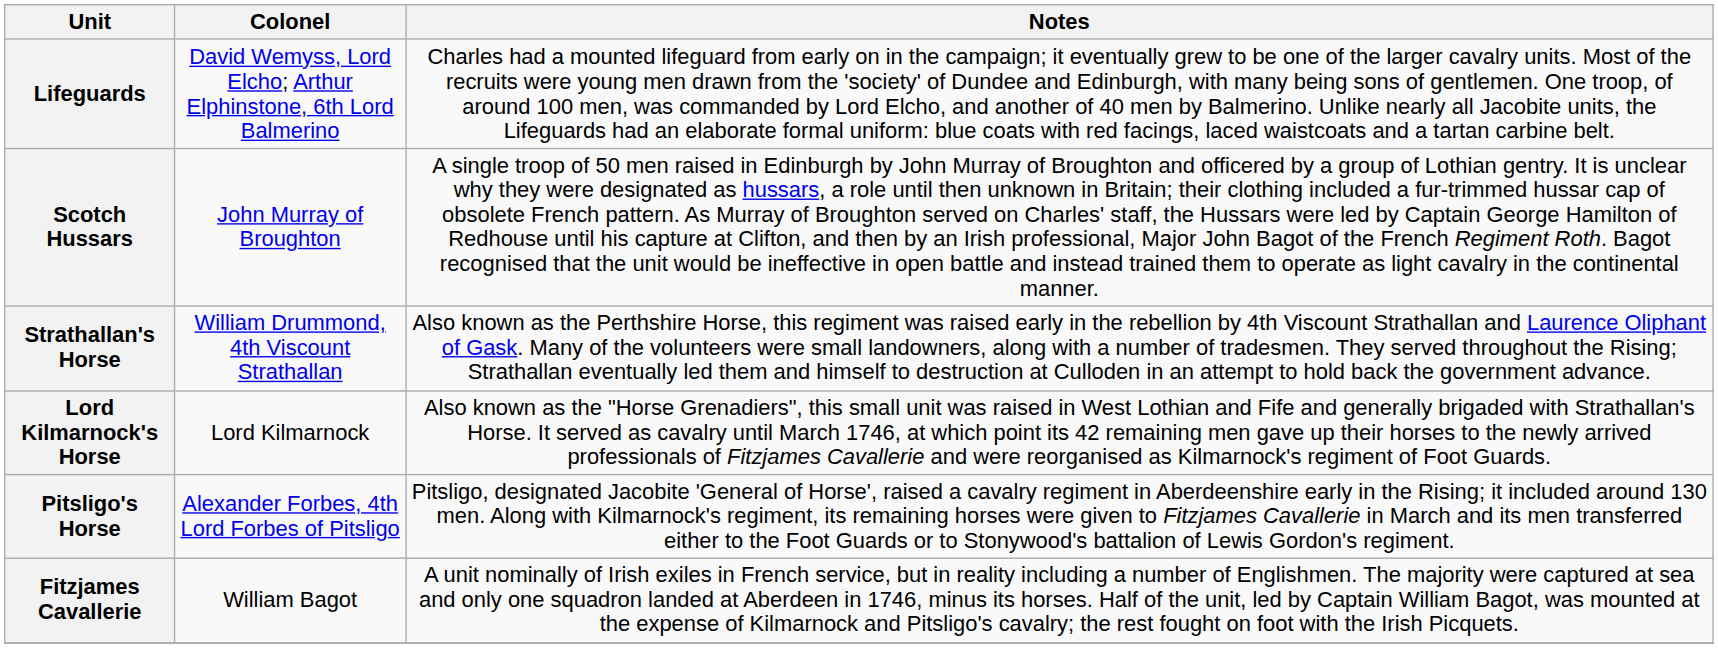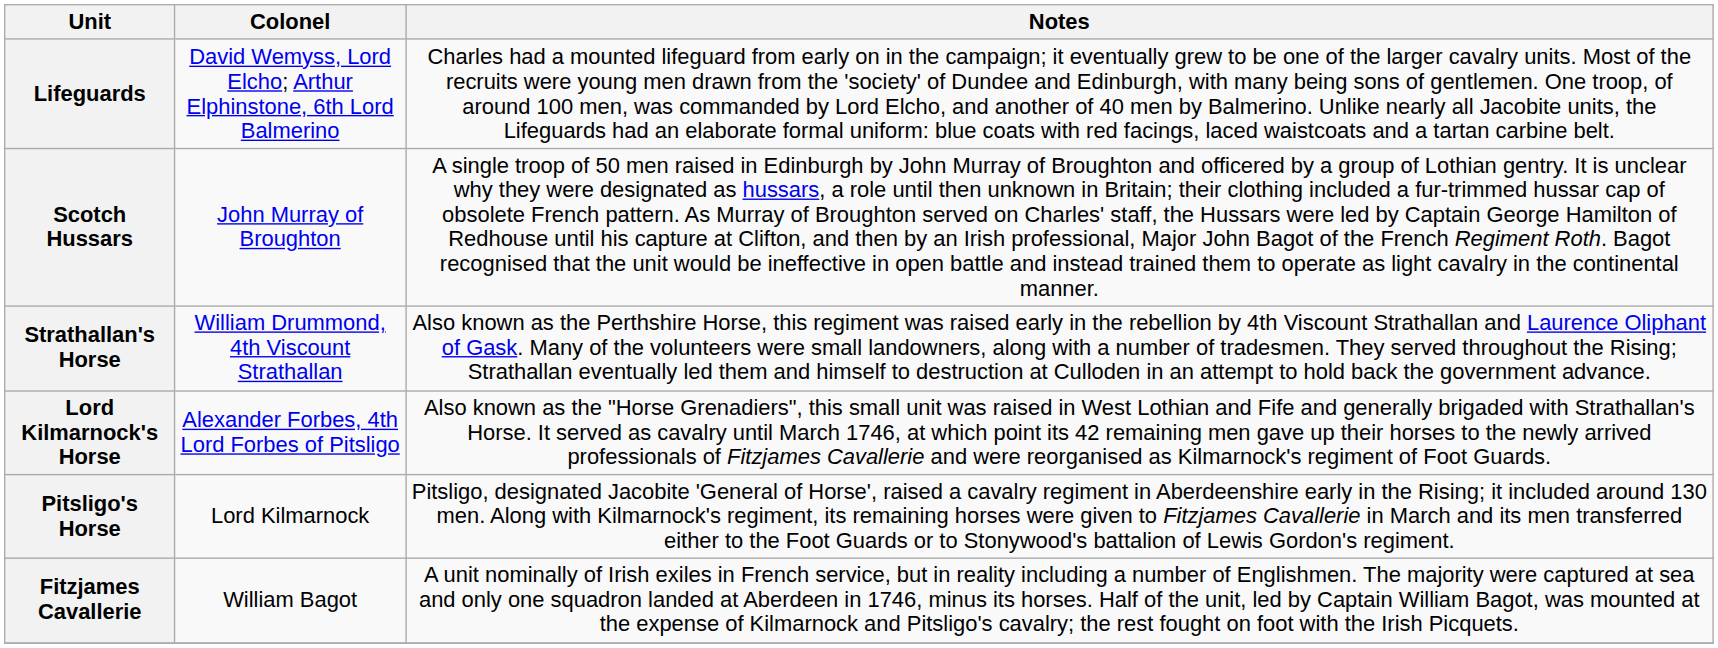(290, 432) Lord Kilmarnock -> (290, 432) Alexander Forbes, 4th Lord Forbes of Pitsligo
(290, 516) Alexander Forbes, 4th Lord Forbes of Pitsligo -> (290, 516) Lord Kilmarnock
